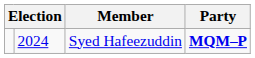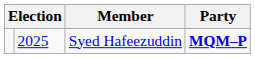(33, 41) 2024 -> (33, 41) 2025
